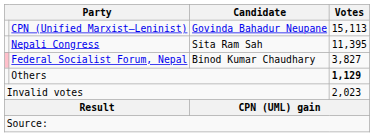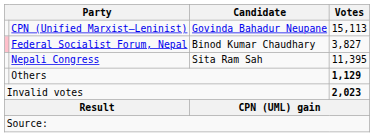rows swapped: (55, 44) <-> (99, 60)
(346, 92) normal -> (346, 92) bold
